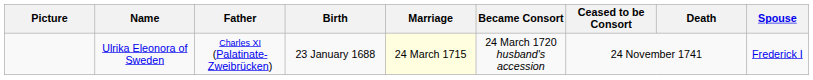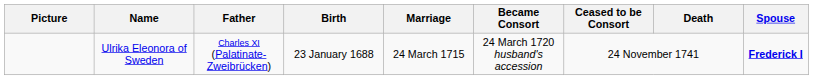(431, 54) lightyellow background -> (429, 54) no background
(777, 54) normal -> (776, 54) bold
